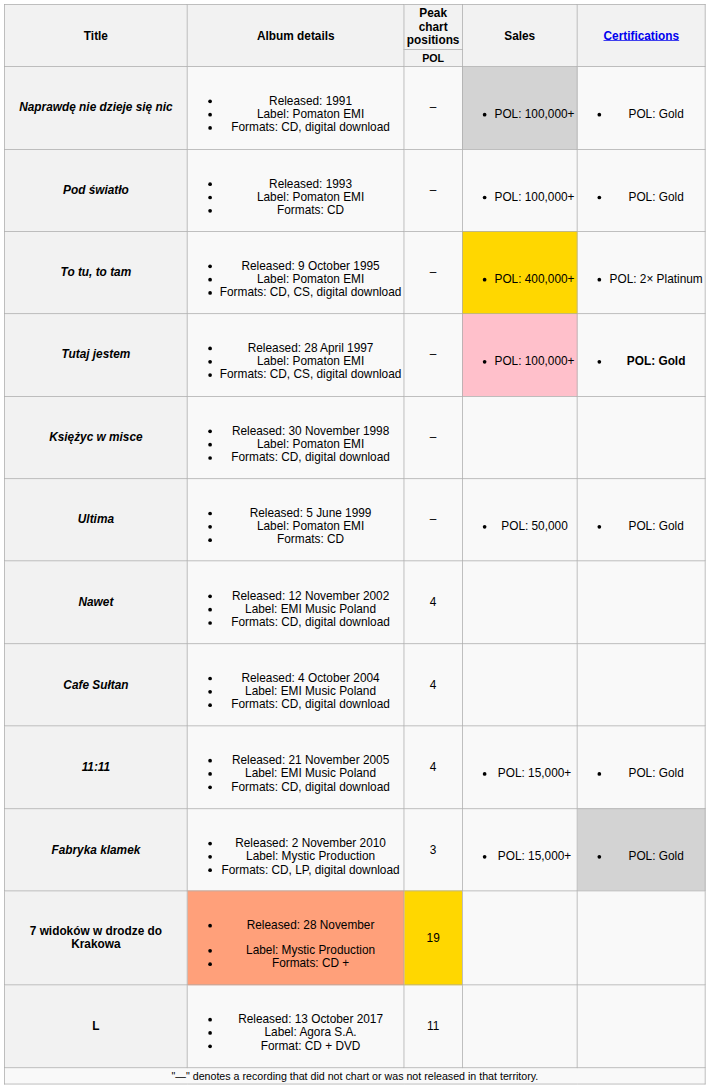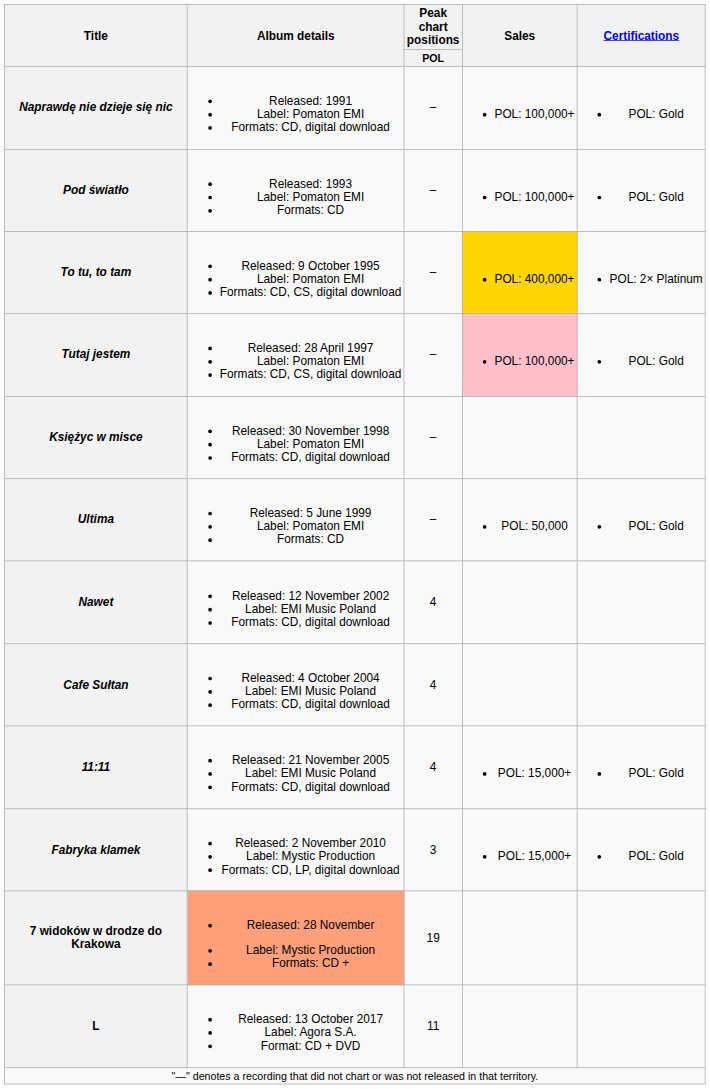(520, 114) lightgrey background -> (520, 114) no background
(641, 362) bold -> (641, 362) normal
(641, 856) lightgrey background -> (641, 856) no background
(433, 938) gold background -> (433, 938) no background
